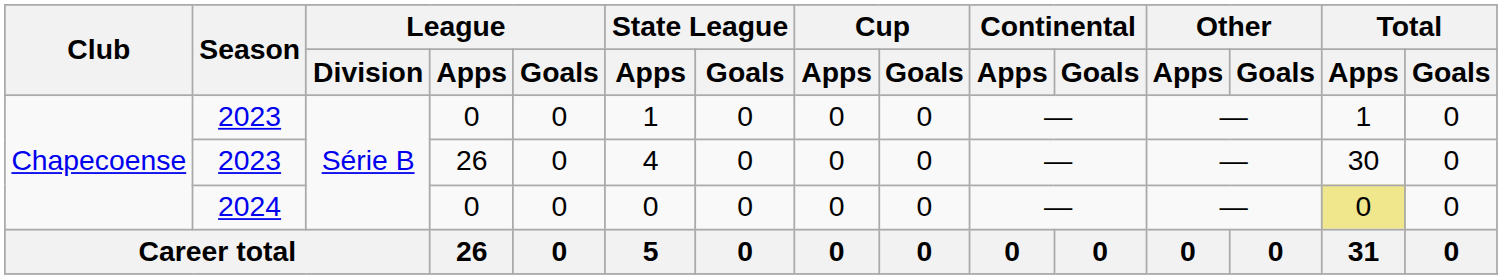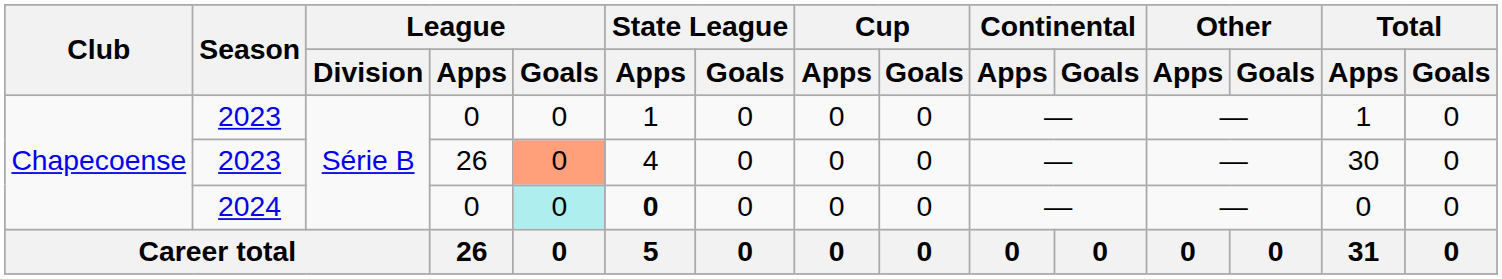(559, 161) no background -> (559, 161) lightsalmon background
(559, 206) no background -> (559, 206) paleturquoise background
(651, 206) normal -> (651, 206) bold
(1363, 206) khaki background -> (1363, 206) no background
